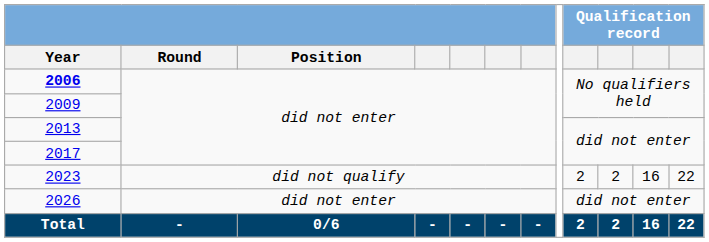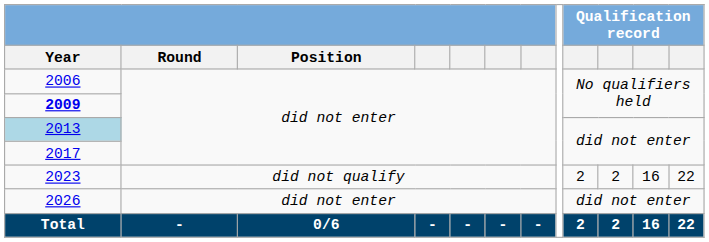(63, 81) bold -> (63, 81) normal
(63, 105) normal -> (63, 105) bold
(63, 129) no background -> (63, 129) lightblue background
